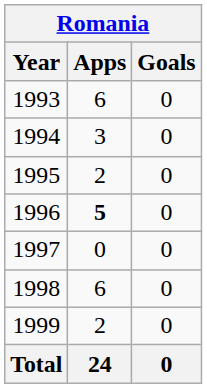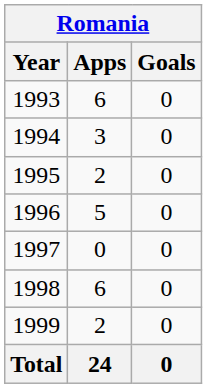(100, 212) bold -> (100, 212) normal
